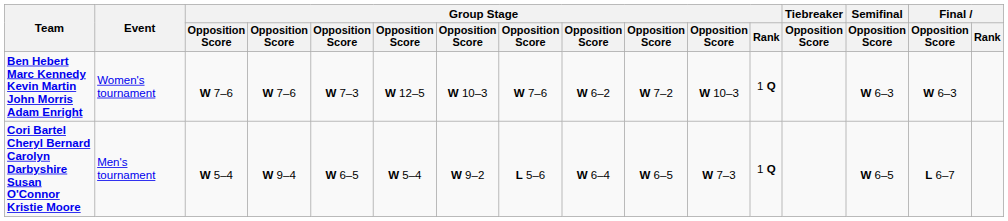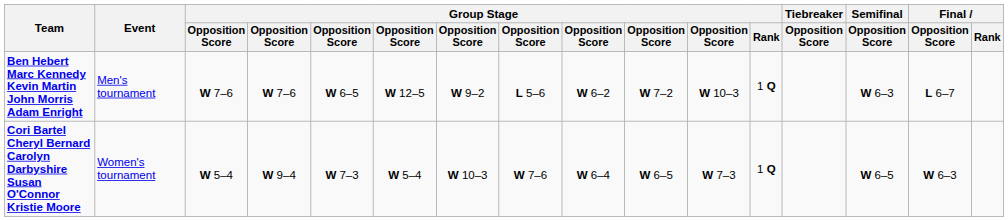(126, 87) Women's tournament -> (126, 87) Men's tournament
(342, 93) W 7–3 -> (342, 93) W 6–5
(468, 93) W 10–3 -> (468, 93) W 9–2
(530, 93) W 7–6 -> (531, 93) L 5–6
(940, 93) W 6–3 -> (940, 93) L 6–7
(126, 169) Men's tournament -> (126, 169) Women's tournament
(342, 175) W 6–5 -> (342, 175) W 7–3
(468, 175) W 9–2 -> (468, 175) W 10–3
(531, 175) L 5–6 -> (530, 175) W 7–6
(940, 175) L 6–7 -> (940, 175) W 6–3
